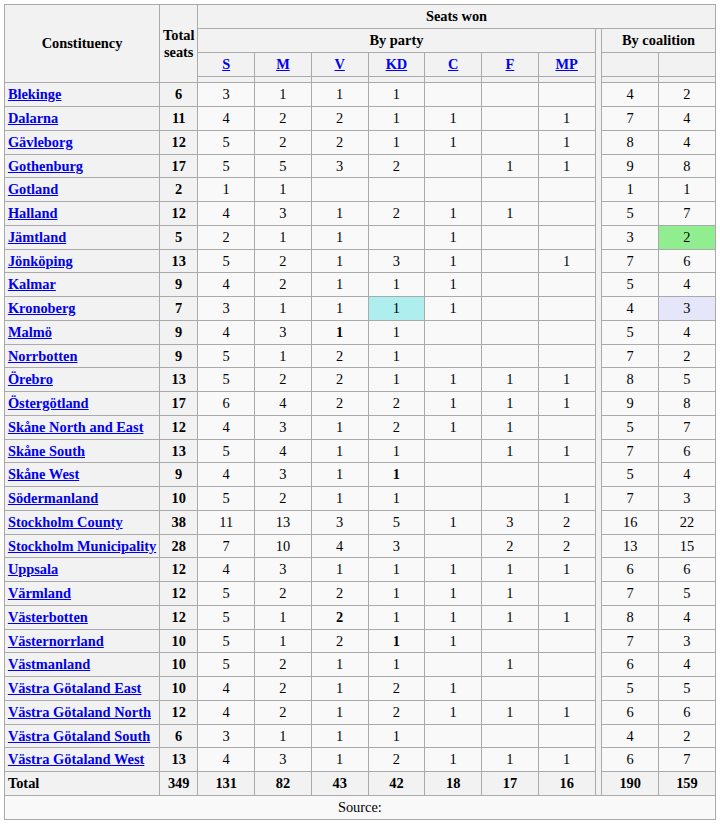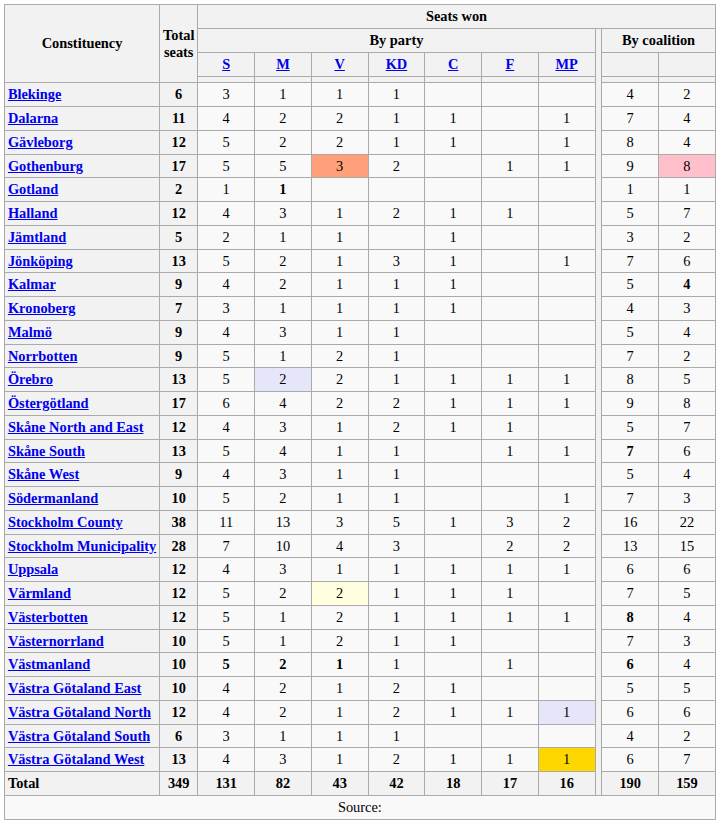(340, 166) no background -> (340, 166) lightsalmon background
(687, 166) no background -> (687, 166) pink background
(283, 189) normal -> (283, 189) bold
(687, 237) lightgreen background -> (687, 237) no background
(687, 284) normal -> (687, 284) bold
(396, 308) paleturquoise background -> (396, 308) no background
(687, 308) lavender background -> (687, 308) no background
(340, 332) bold -> (340, 332) normal
(283, 379) no background -> (283, 379) lavender background
(630, 451) normal -> (630, 451) bold
(396, 474) bold -> (396, 474) normal
(340, 593) no background -> (340, 593) lightyellow background
(340, 617) bold -> (340, 617) normal
(630, 617) normal -> (630, 617) bold
(396, 641) bold -> (396, 641) normal
(226, 664) normal -> (226, 664) bold
(283, 664) normal -> (283, 664) bold
(340, 664) normal -> (340, 664) bold
(630, 664) normal -> (630, 664) bold
(567, 712) no background -> (567, 712) lavender background
(567, 759) no background -> (567, 759) gold background
